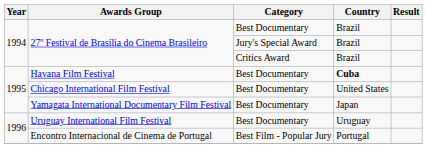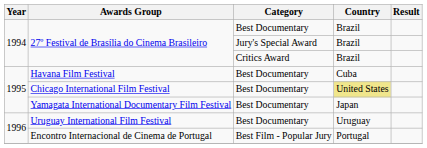(348, 74) bold -> (347, 74) normal
(362, 89) no background -> (362, 89) khaki background
